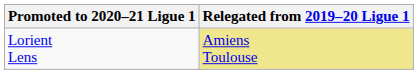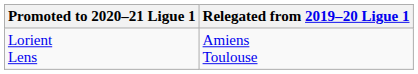(230, 48) khaki background -> (230, 48) no background
